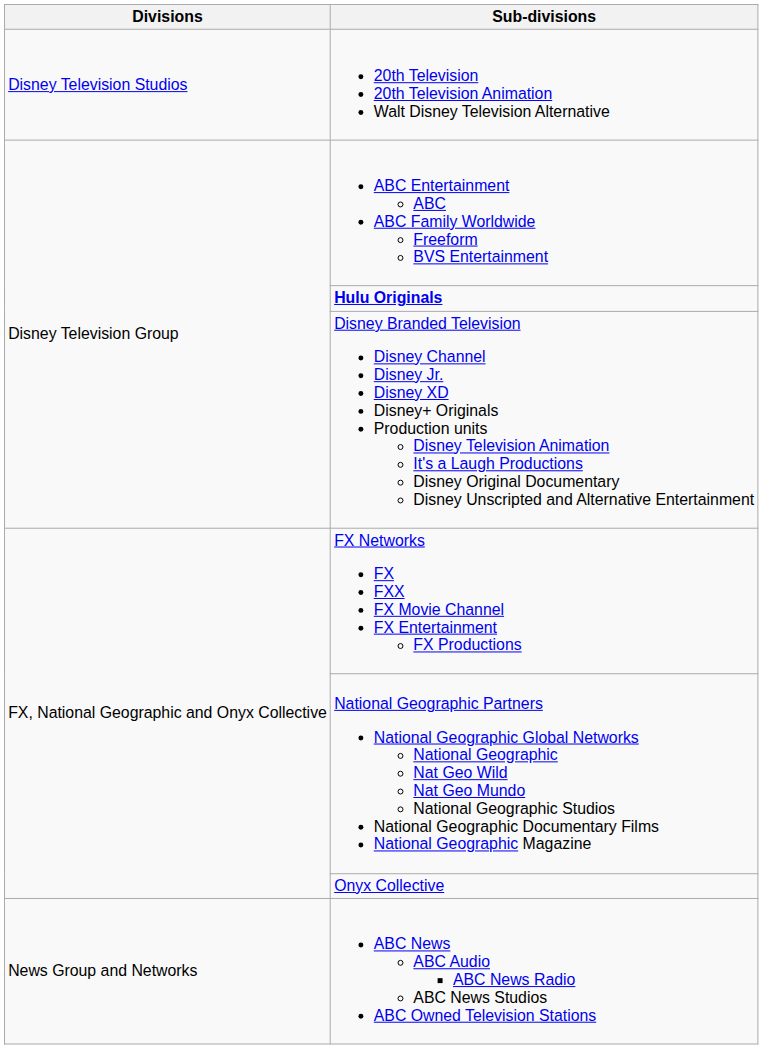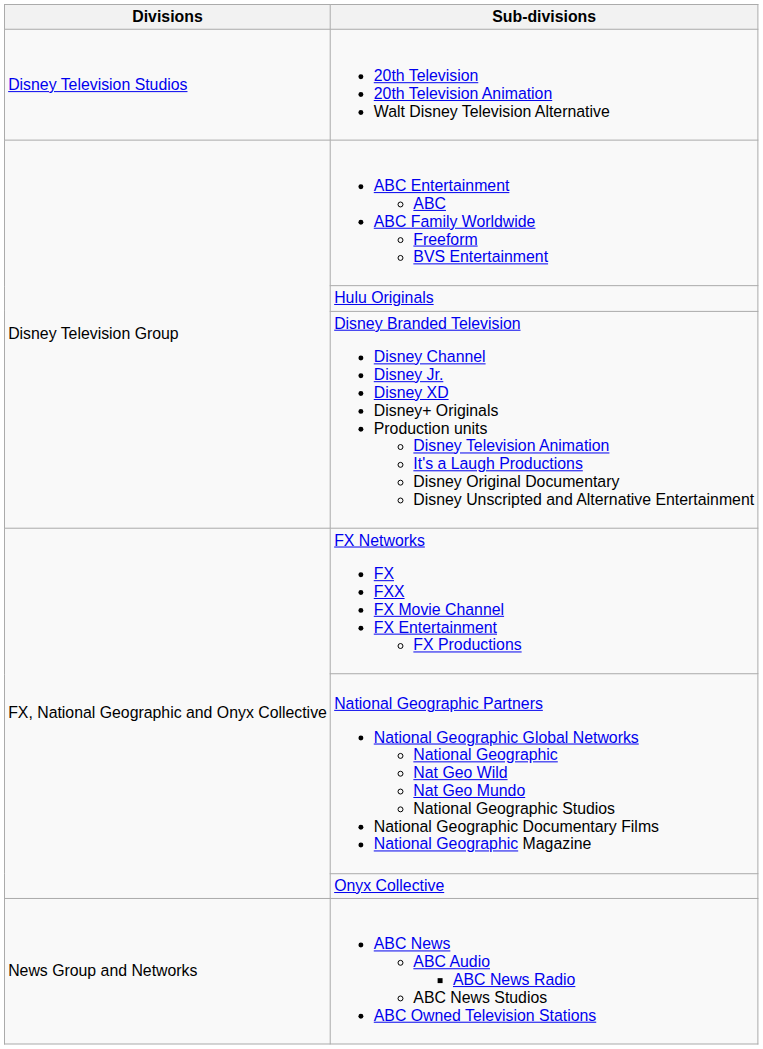(388, 298) bold -> (384, 298) normal
